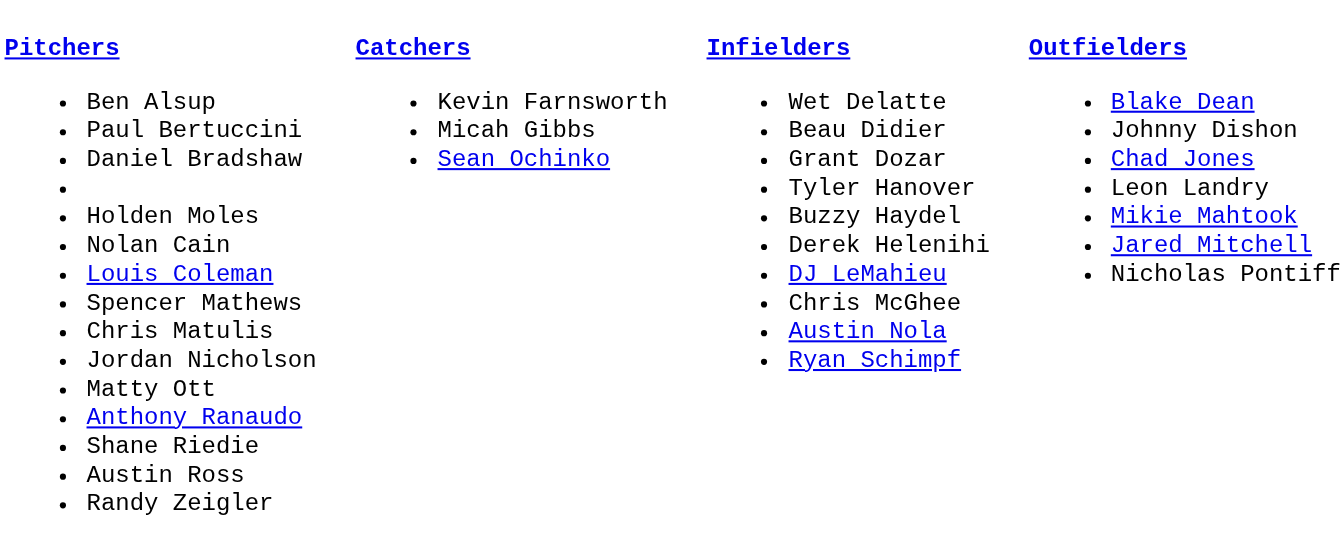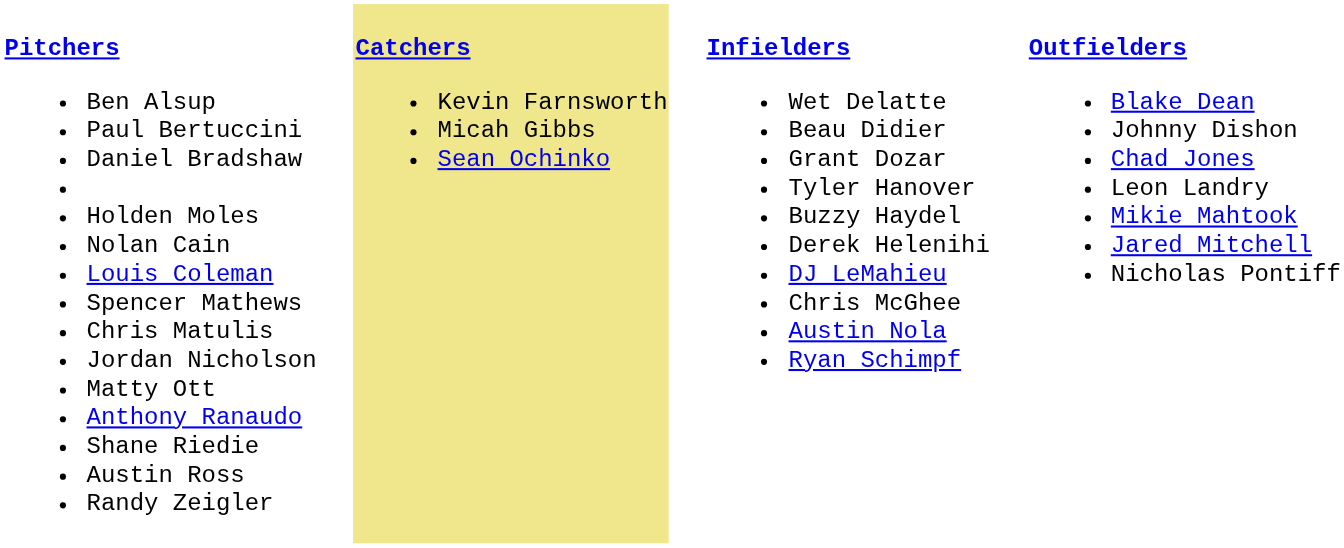(512, 104) no background -> (512, 104) khaki background
